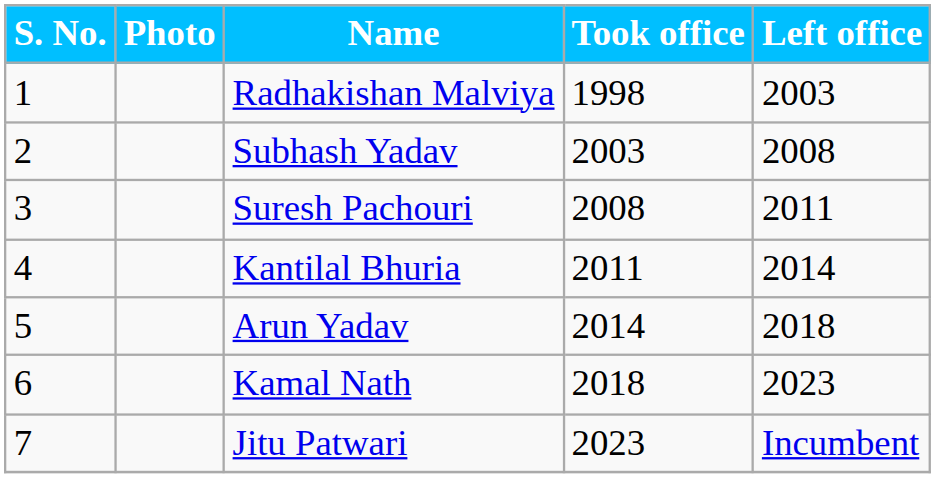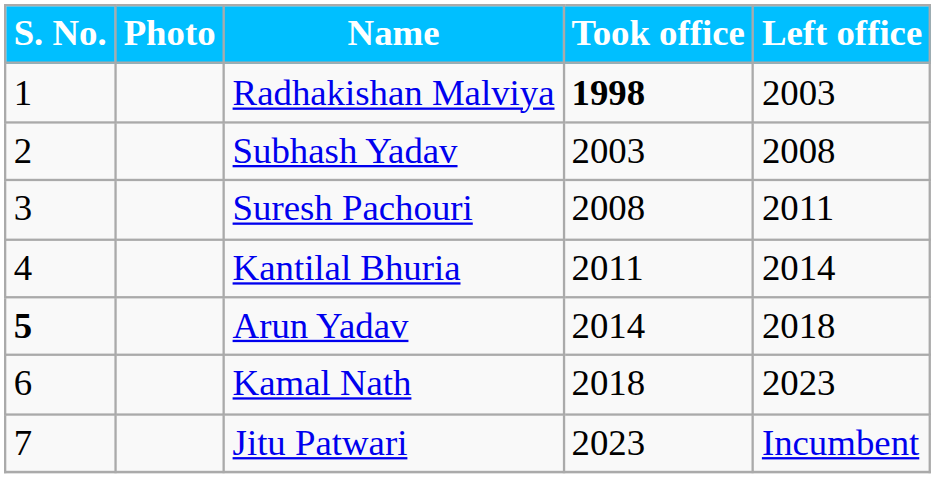(608, 92) normal -> (608, 92) bold
(23, 325) normal -> (23, 325) bold
